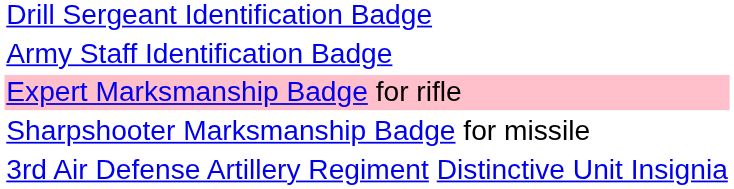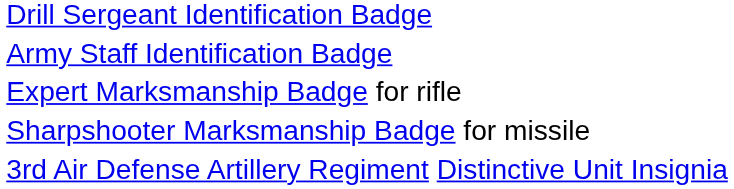(234, 92) pink background -> (234, 92) no background
